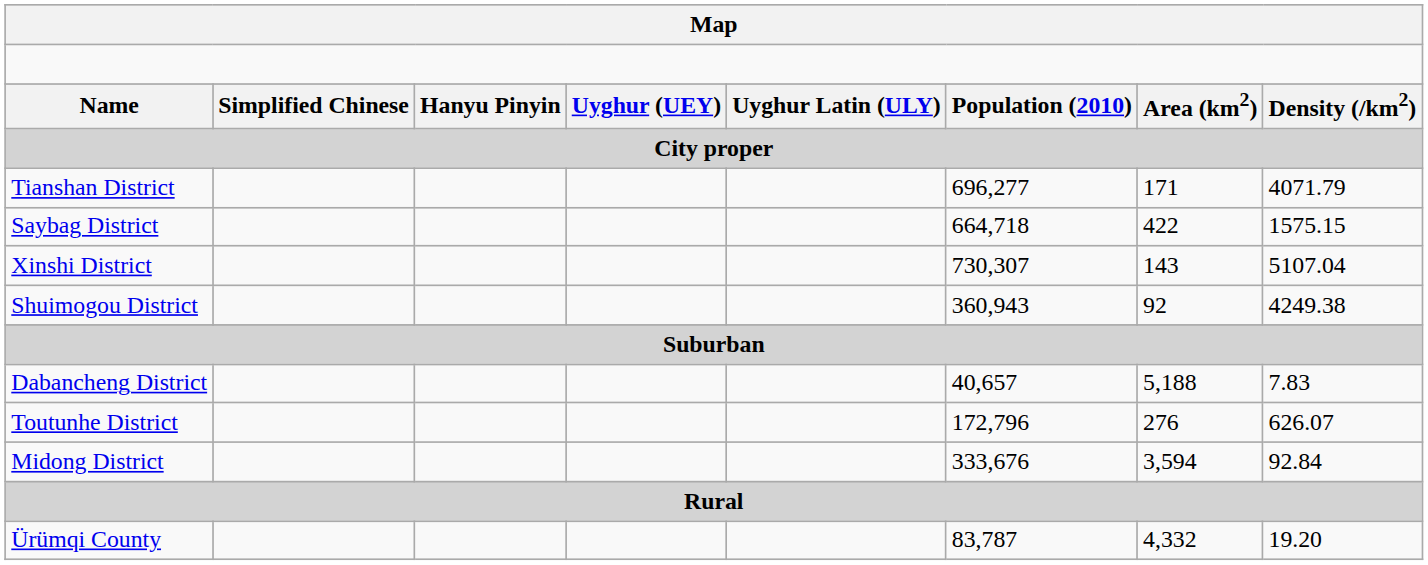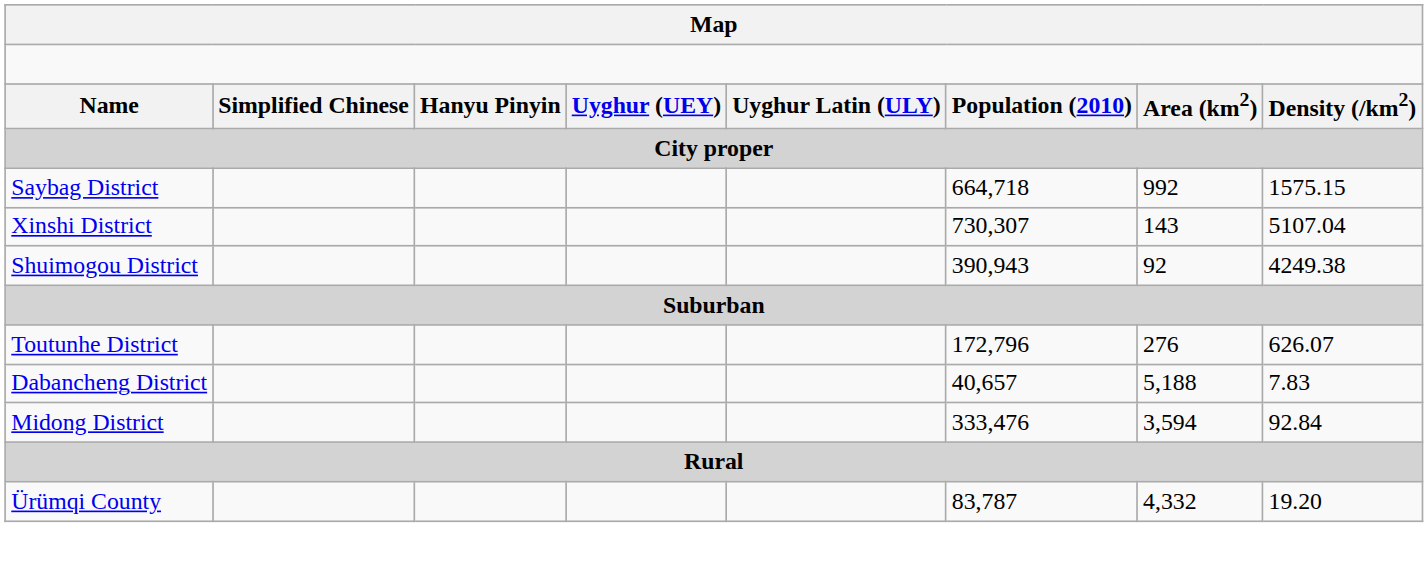- row: (93, 187)
(1161, 226) 422 -> (1161, 187) 992
(990, 304) 360,943 -> (990, 265) 390,943
rows swapped: (95, 422) <-> (109, 383)
(990, 461) 333,676 -> (990, 422) 333,476
